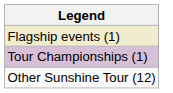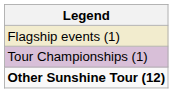(82, 78) normal -> (86, 78) bold
